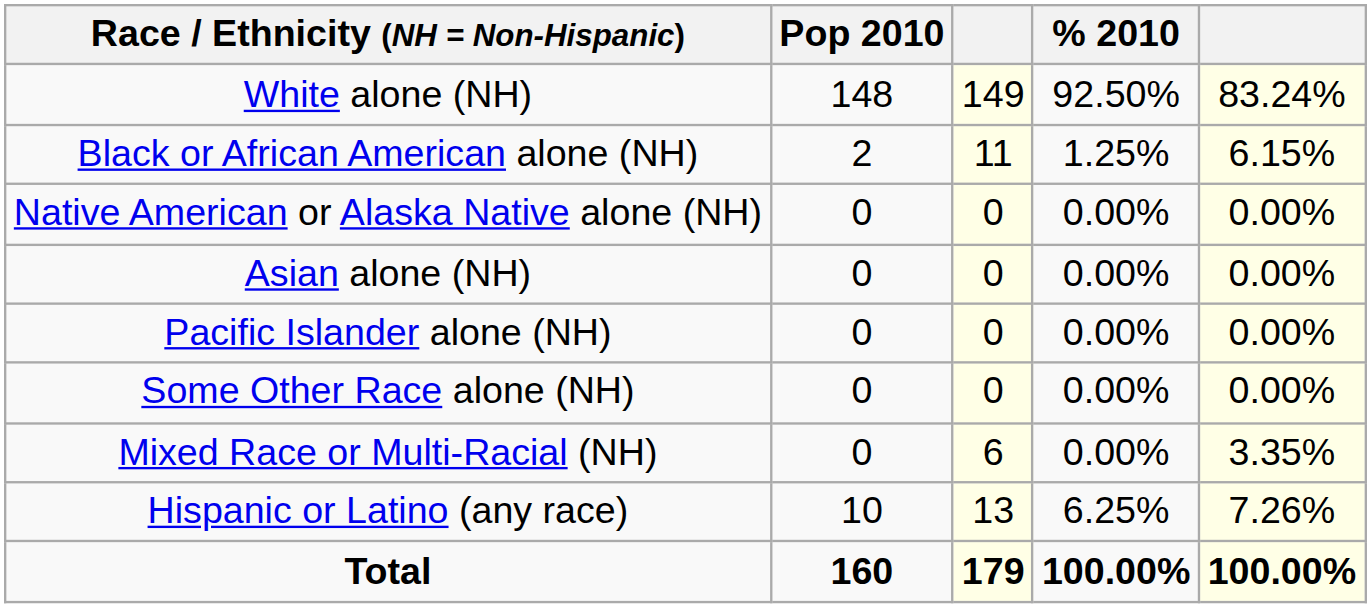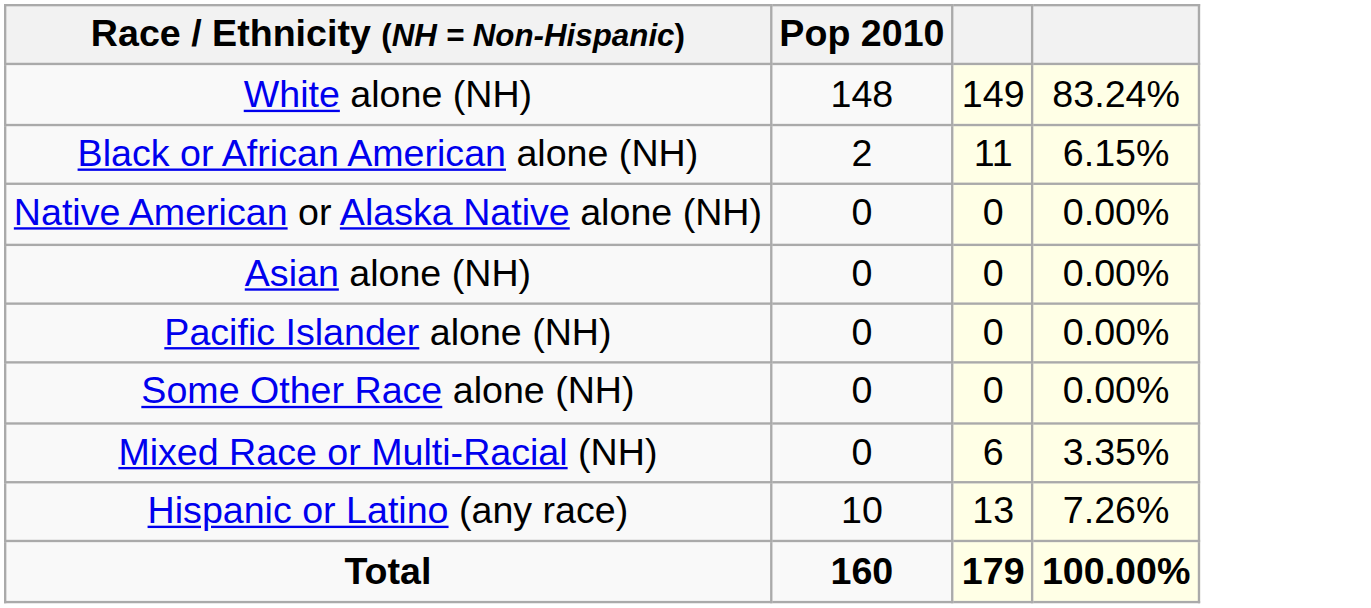- column: (1116, 34)
